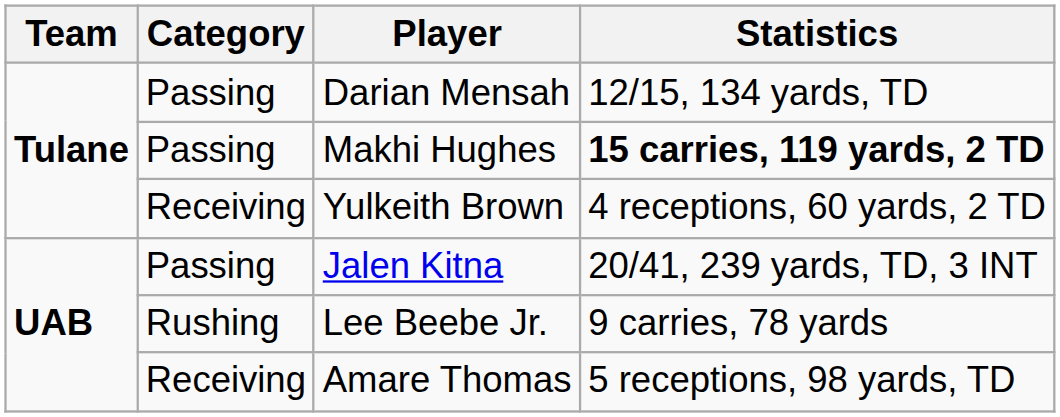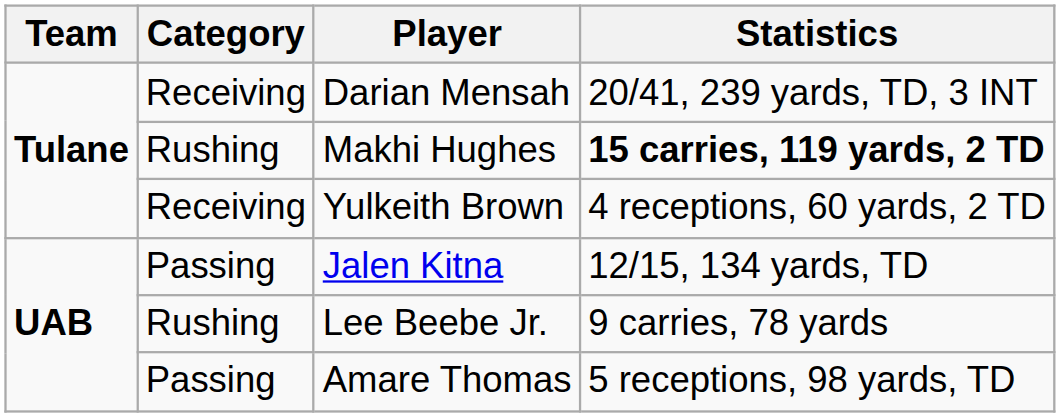(211, 91) Passing -> (226, 91) Receiving
(758, 91) 12/15, 134 yards, TD -> (813, 91) 20/41, 239 yards, TD, 3 INT
(211, 149) Passing -> (213, 149) Rushing
(813, 265) 20/41, 239 yards, TD, 3 INT -> (758, 265) 12/15, 134 yards, TD
(226, 381) Receiving -> (211, 381) Passing
